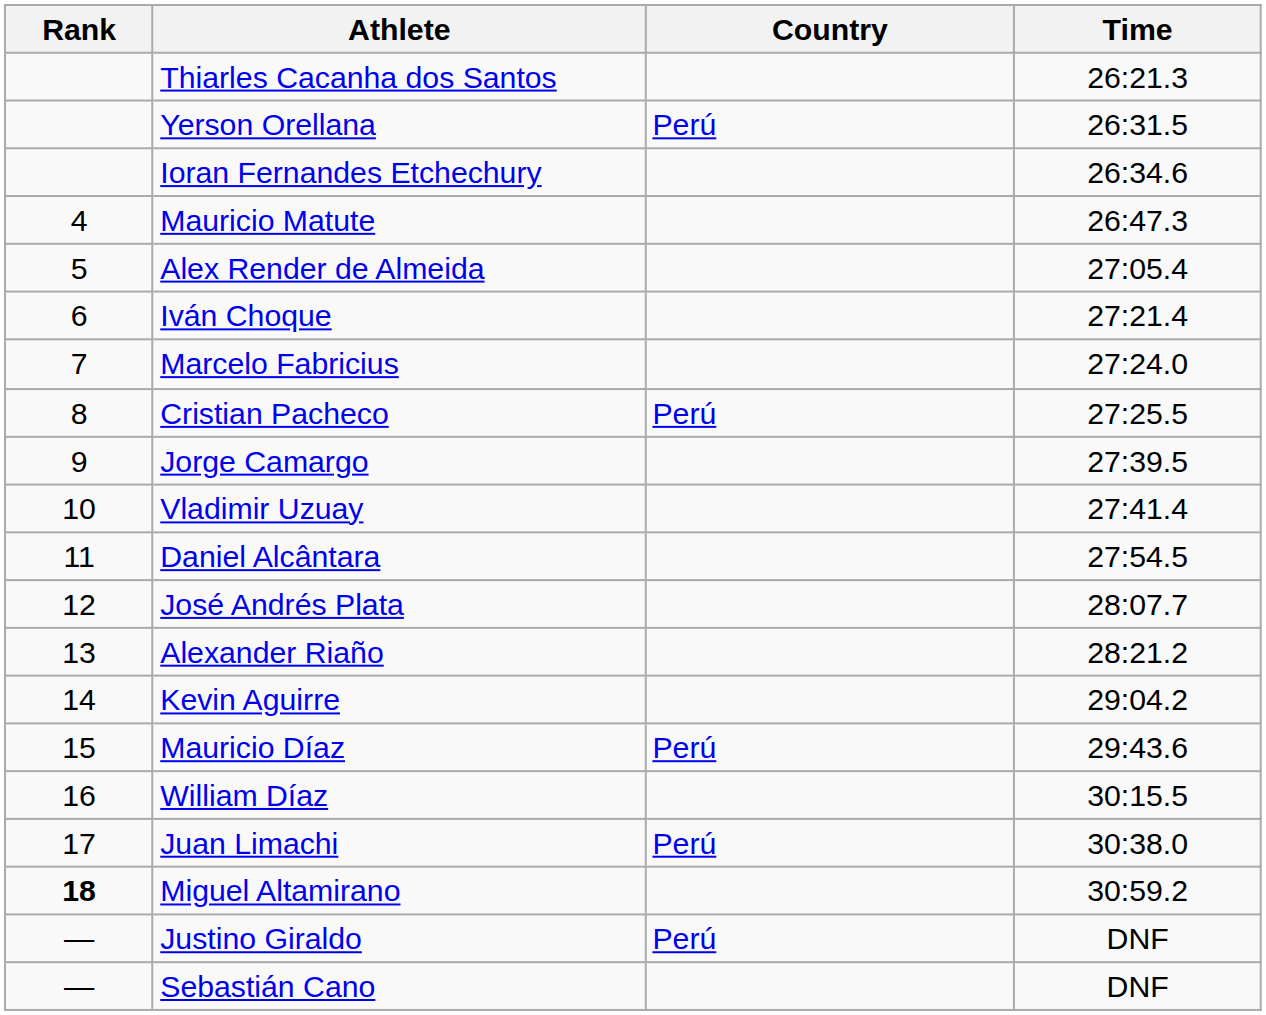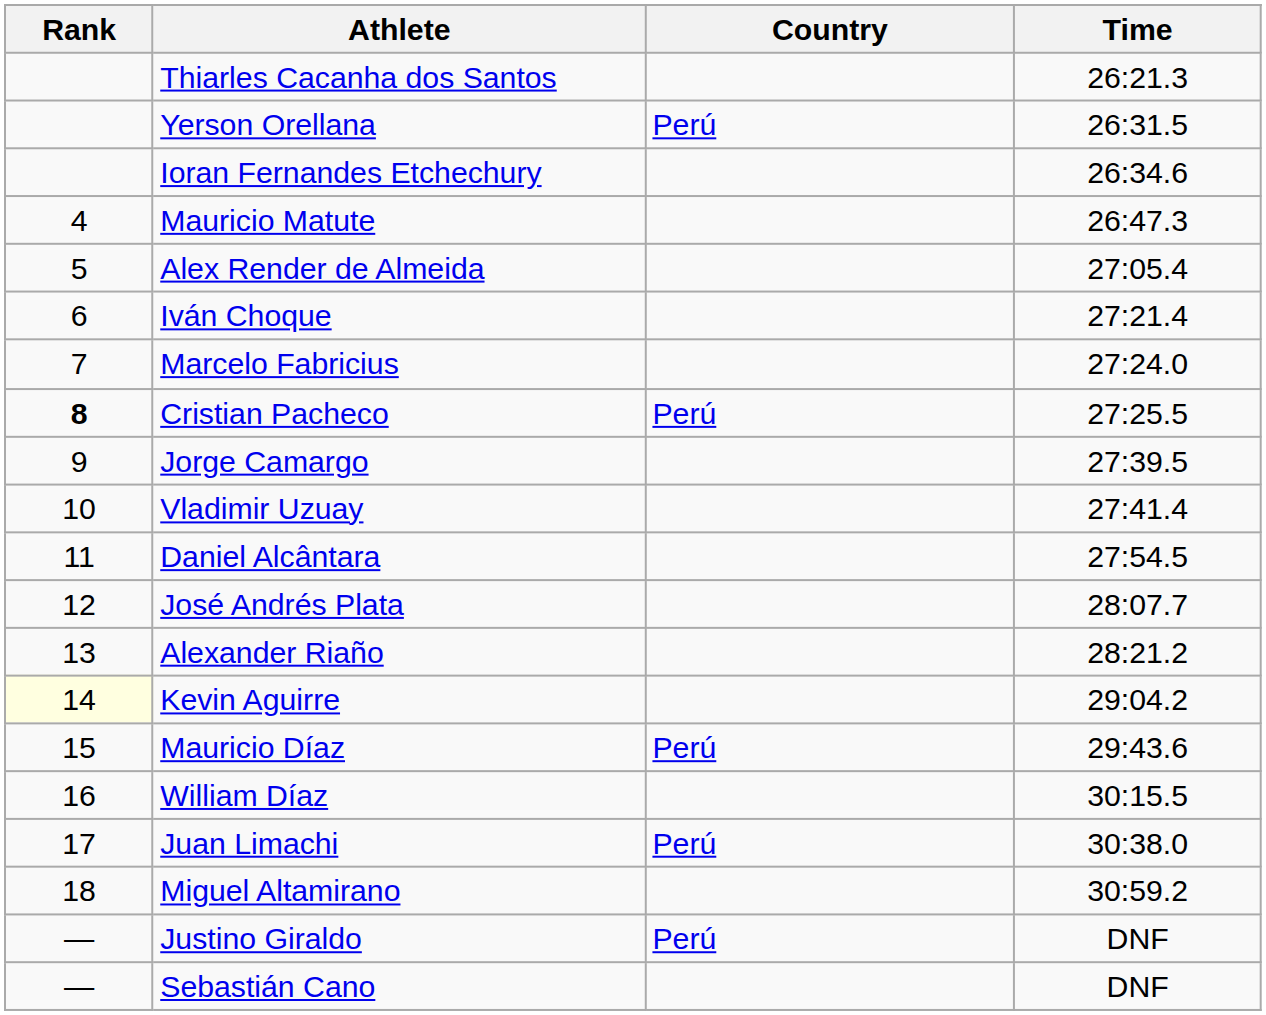(79, 412) normal -> (79, 412) bold
(79, 700) no background -> (79, 700) lightyellow background
(79, 891) bold -> (79, 891) normal
